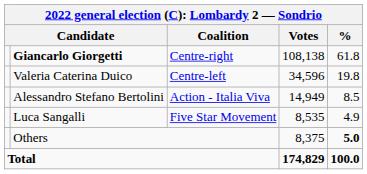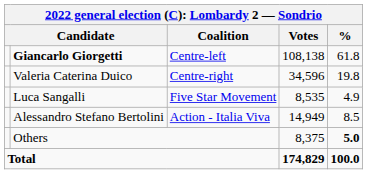(201, 55) Centre-right -> (198, 55) Centre-left
(198, 76) Centre-left -> (201, 76) Centre-right
rows swapped: (89, 96) <-> (49, 117)
